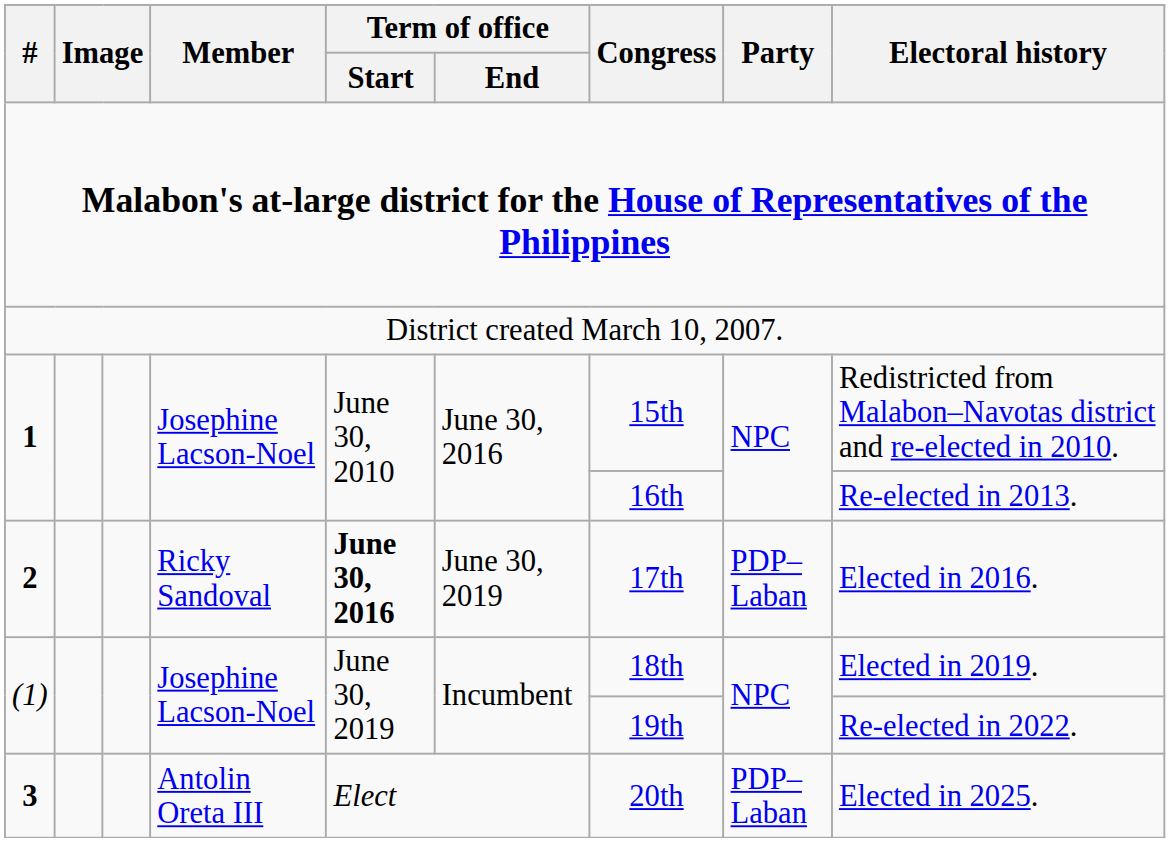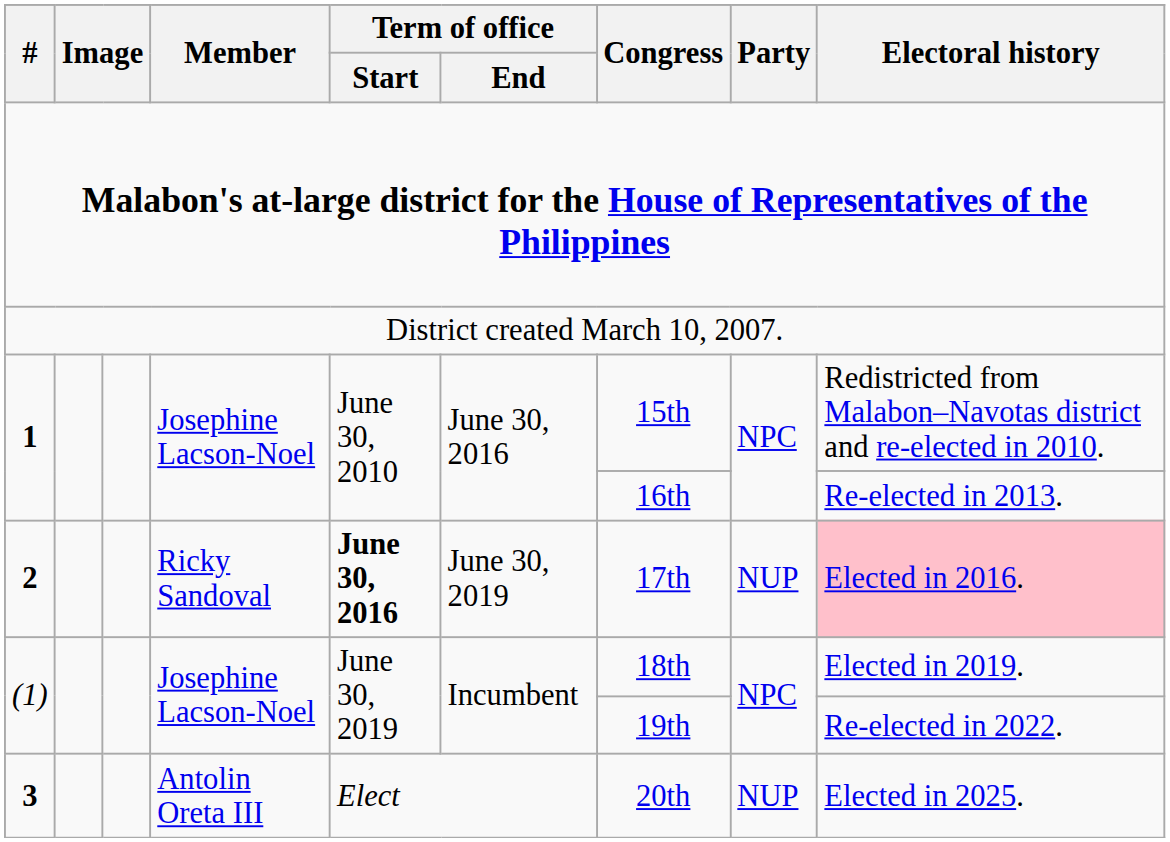(769, 578) PDP–Laban -> (768, 578) NUP
(939, 578) no background -> (924, 578) pink background
(769, 795) PDP–Laban -> (768, 795) NUP
